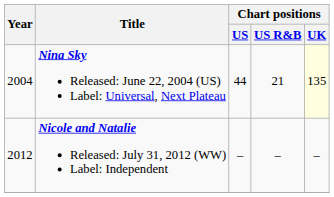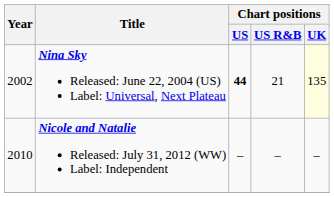(20, 81) 2004 -> (20, 81) 2002
(240, 81) normal -> (240, 81) bold
(20, 155) 2012 -> (20, 155) 2010
